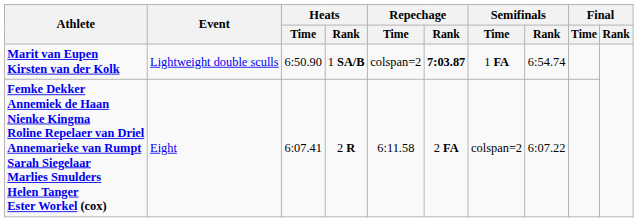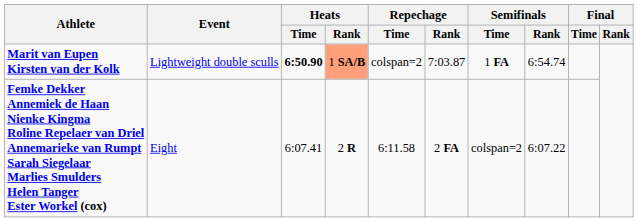(303, 62) normal -> (304, 62) bold
(346, 62) no background -> (347, 62) lightsalmon background
(446, 62) bold -> (447, 62) normal
